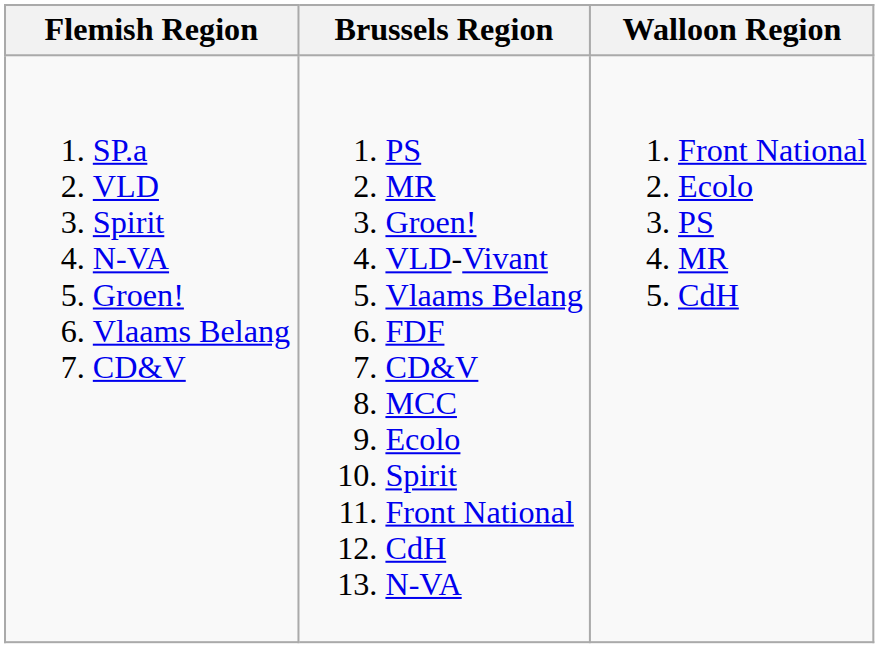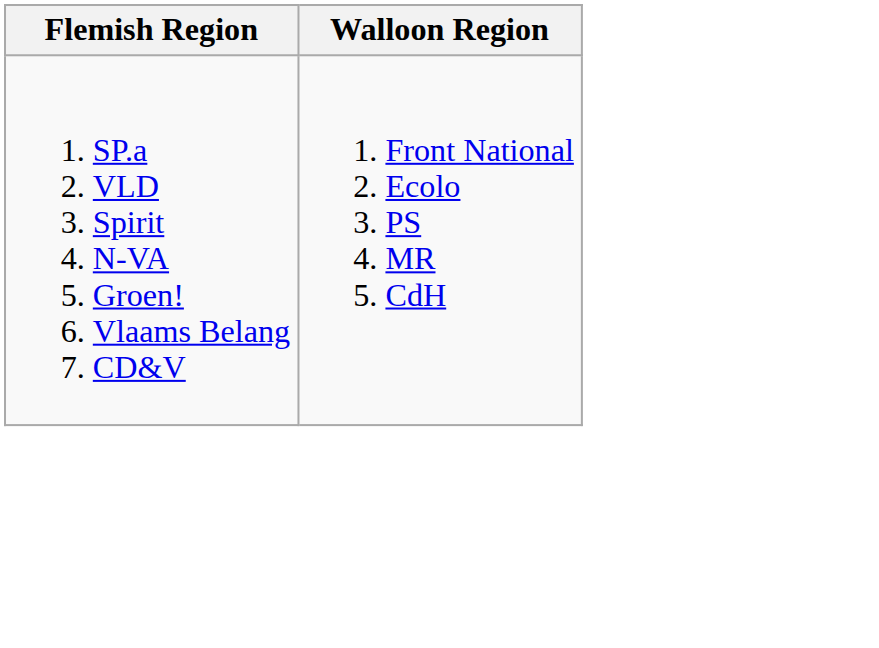- column: (444, 30)
